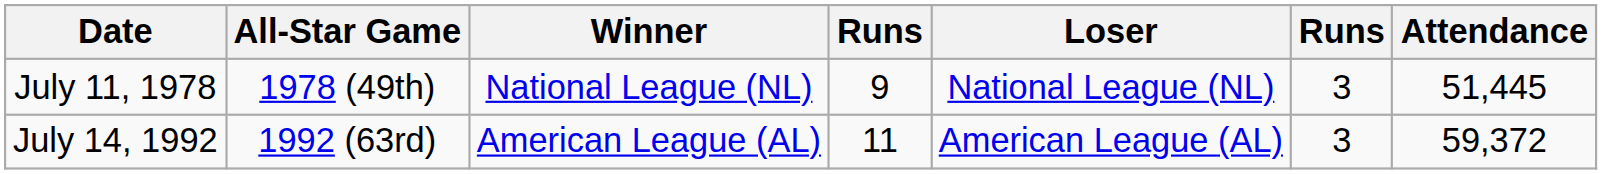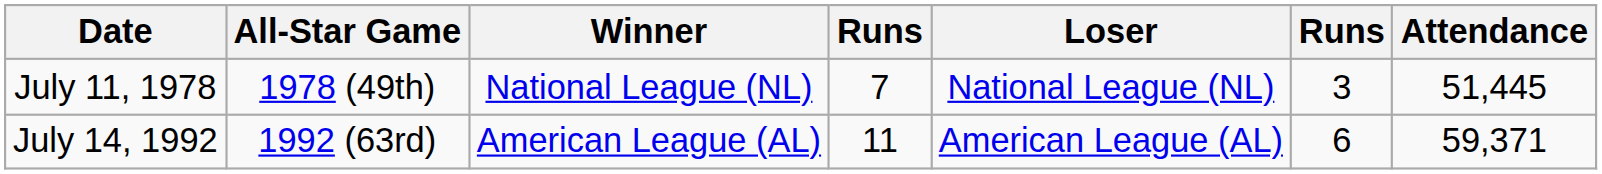(880, 86) 9 -> (880, 86) 7
(1342, 140) 3 -> (1342, 140) 6
(1494, 140) 59,372 -> (1494, 140) 59,371
